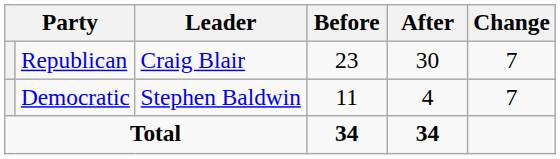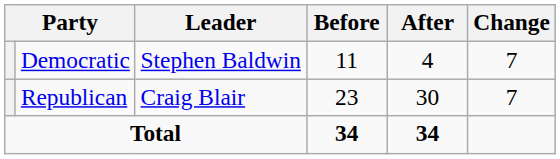rows swapped: (74, 60) <-> (75, 97)
